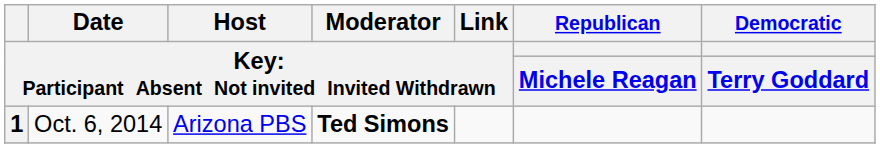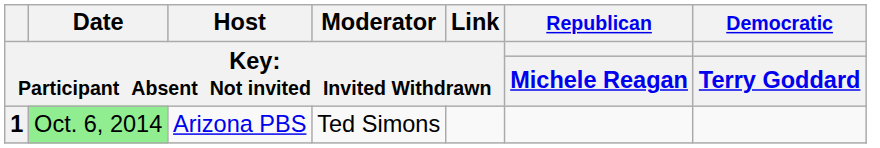(98, 124) no background -> (98, 124) lightgreen background
(383, 124) bold -> (379, 124) normal
